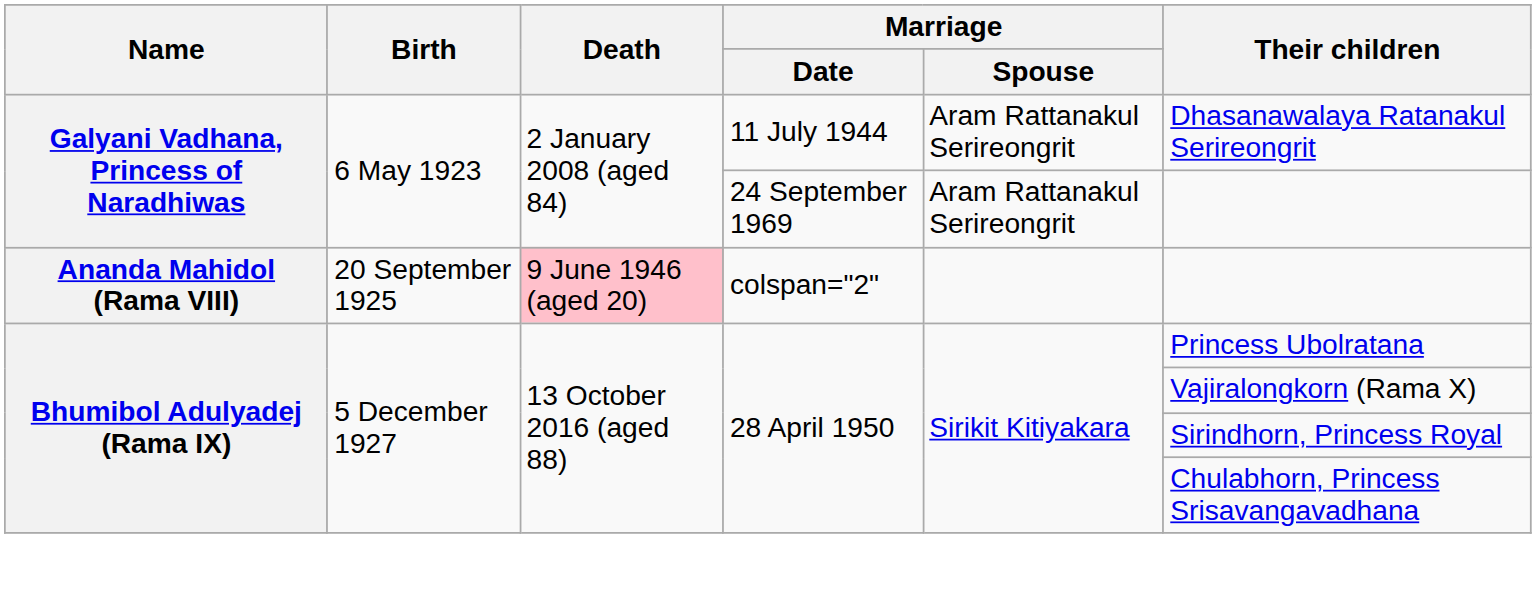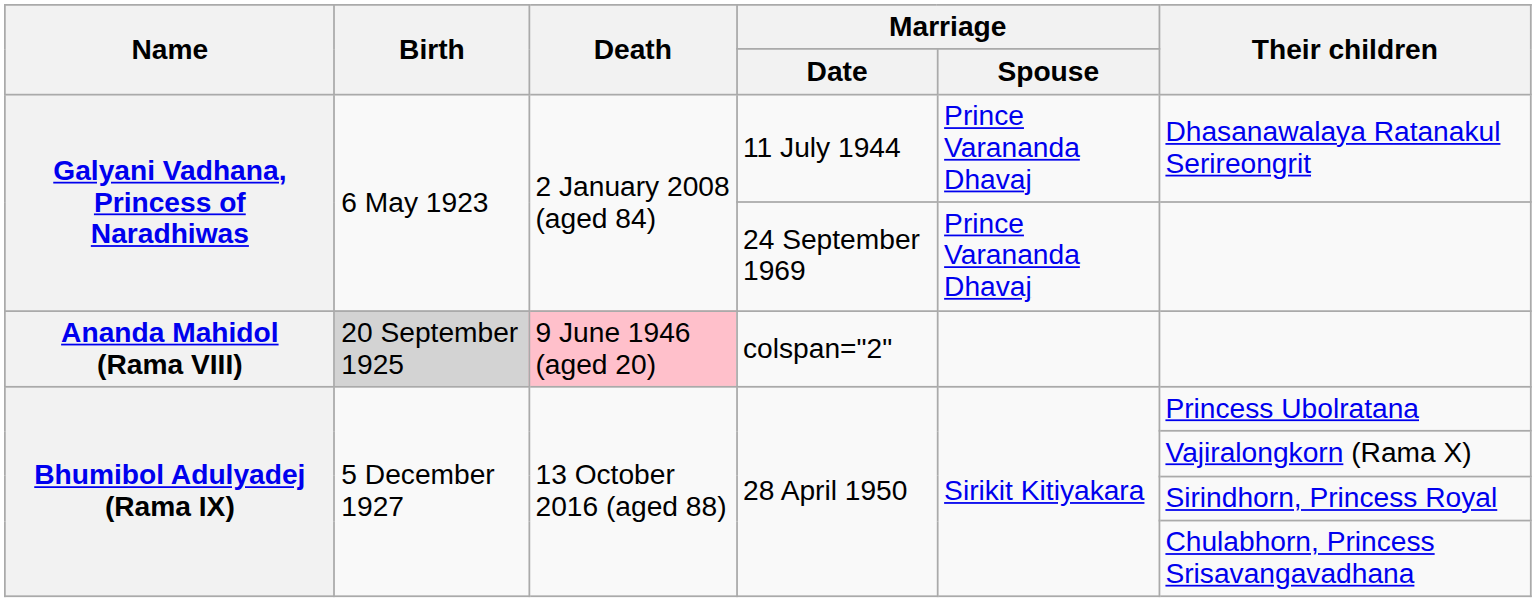(1034, 131) Aram Rattanakul Serireongrit -> (1012, 147) Prince Varananda Dhavaj
(1034, 208) Aram Rattanakul Serireongrit -> (1012, 255) Prince Varananda Dhavaj
(423, 284) no background -> (430, 348) lightgrey background
